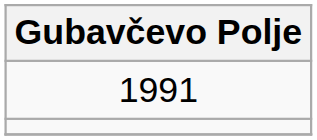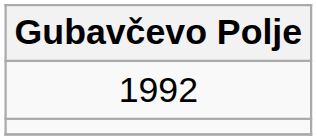(158, 89) 1991 -> (158, 89) 1992
